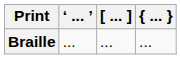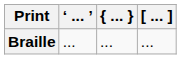columns swapped: (116, 16) <-> (156, 16)
